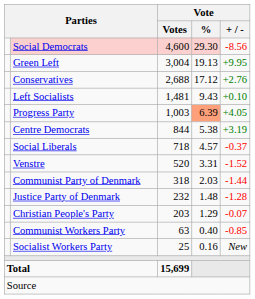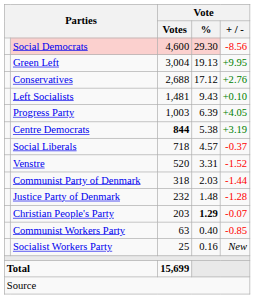(209, 113) lightsalmon background -> (209, 113) no background
(181, 130) normal -> (181, 130) bold
(209, 213) normal -> (209, 213) bold
